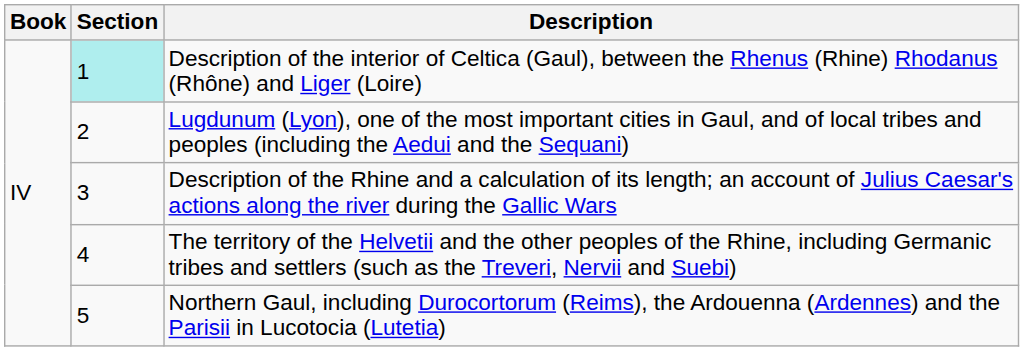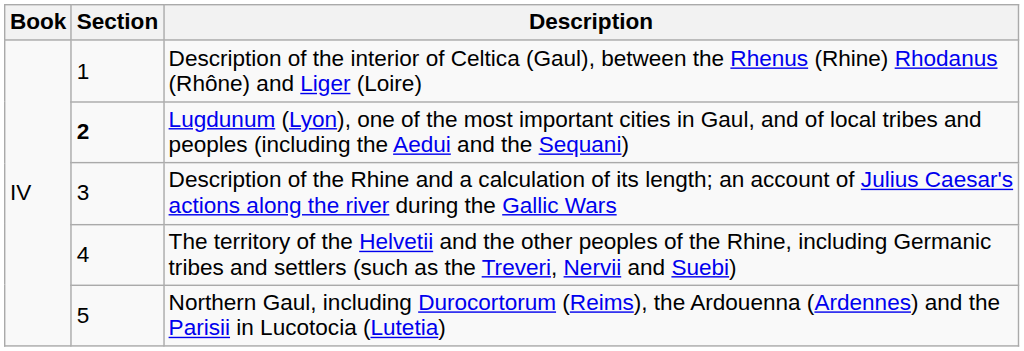(83, 70) paleturquoise background -> (83, 70) no background
(83, 132) normal -> (83, 132) bold
